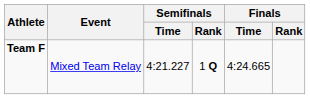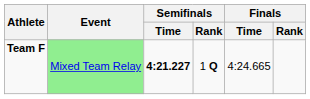(96, 67) no background -> (96, 67) lightgreen background
(168, 67) normal -> (168, 67) bold
